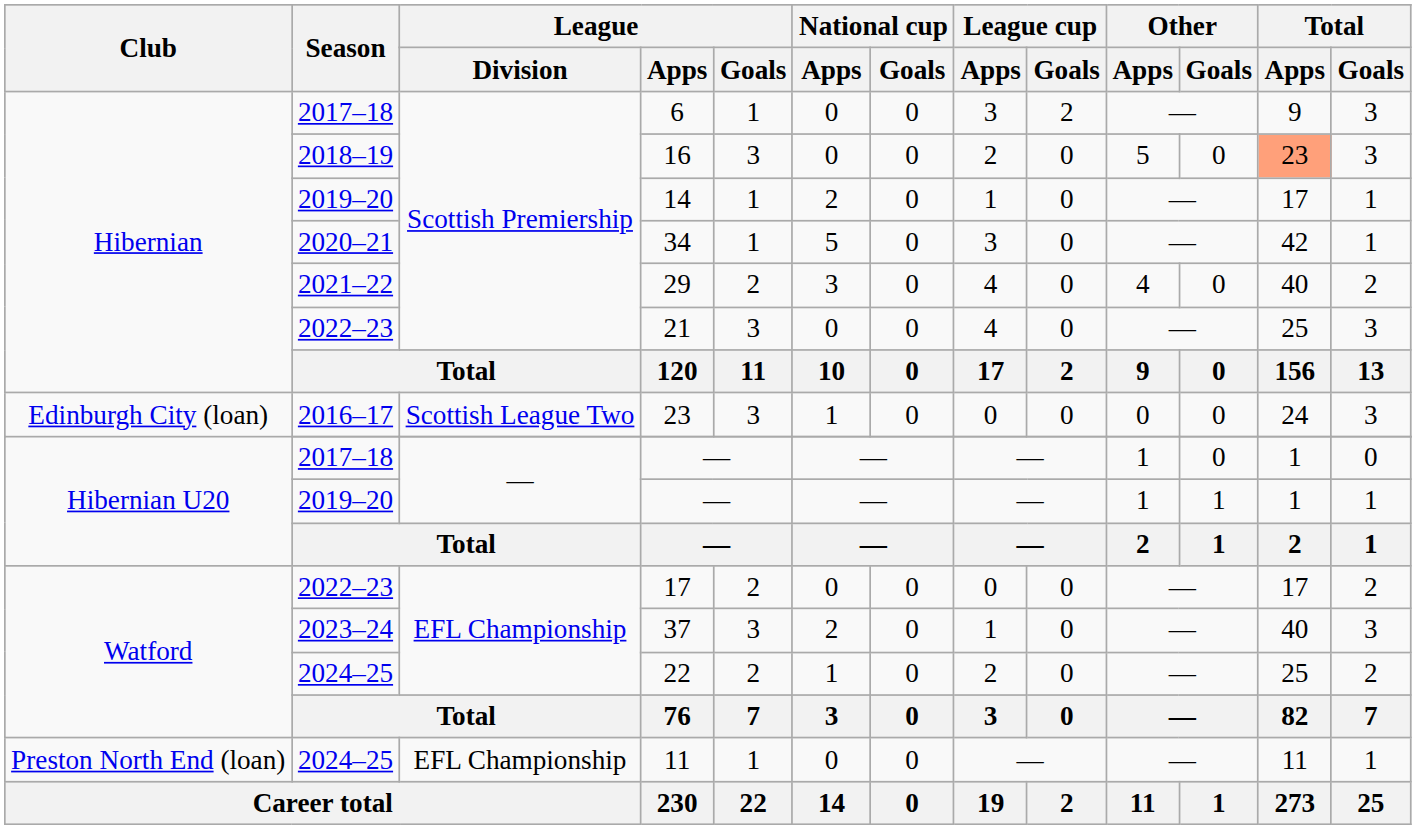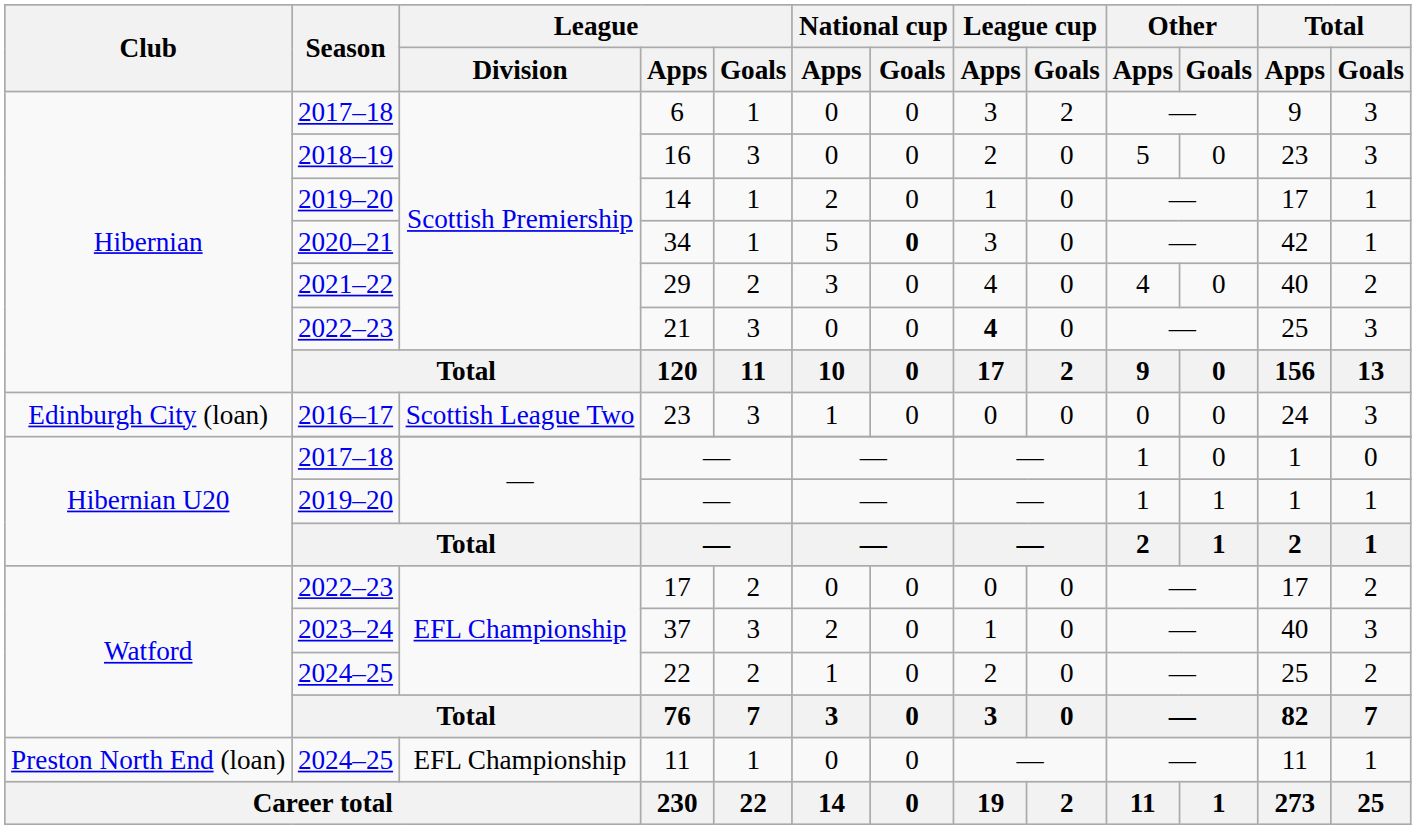(1295, 155) lightsalmon background -> (1295, 155) no background
(912, 241) normal -> (912, 241) bold
(991, 328) normal -> (991, 328) bold
